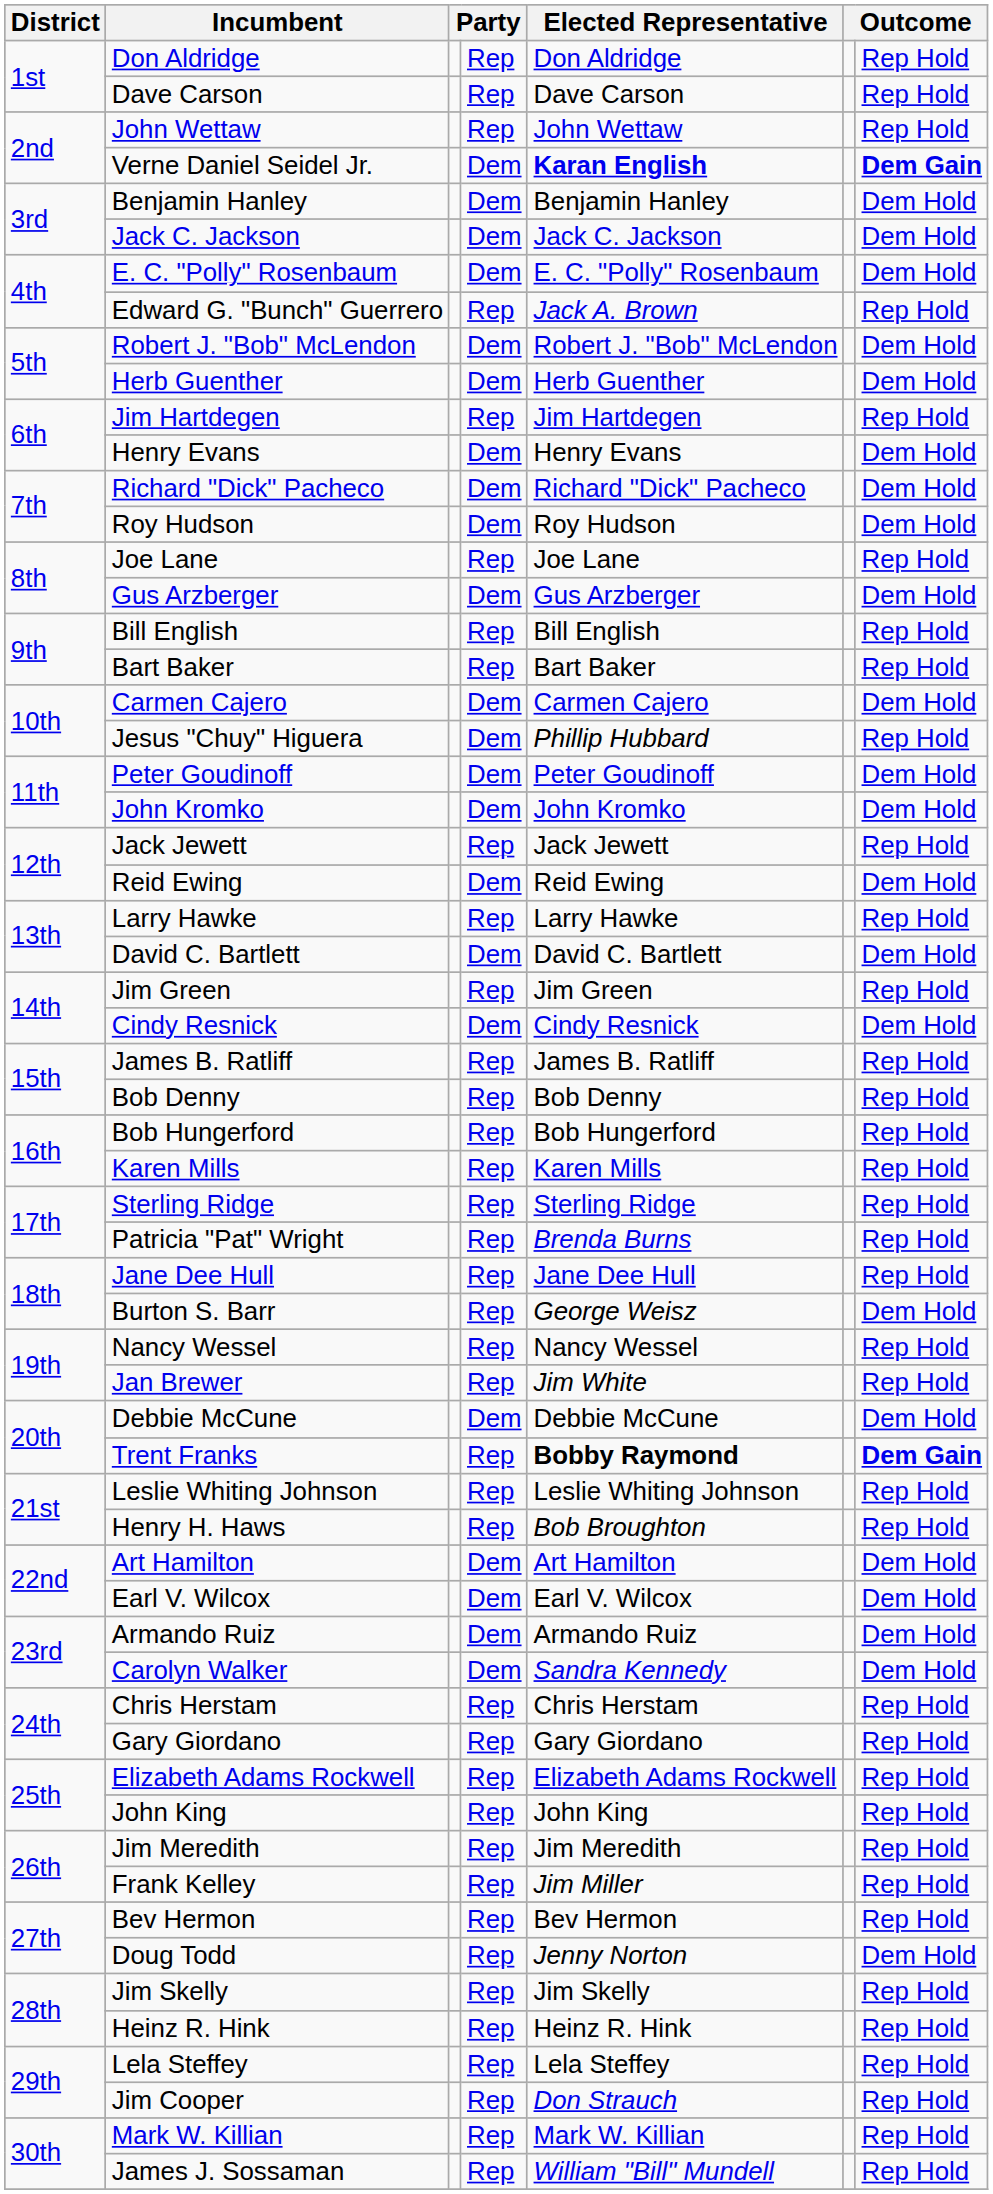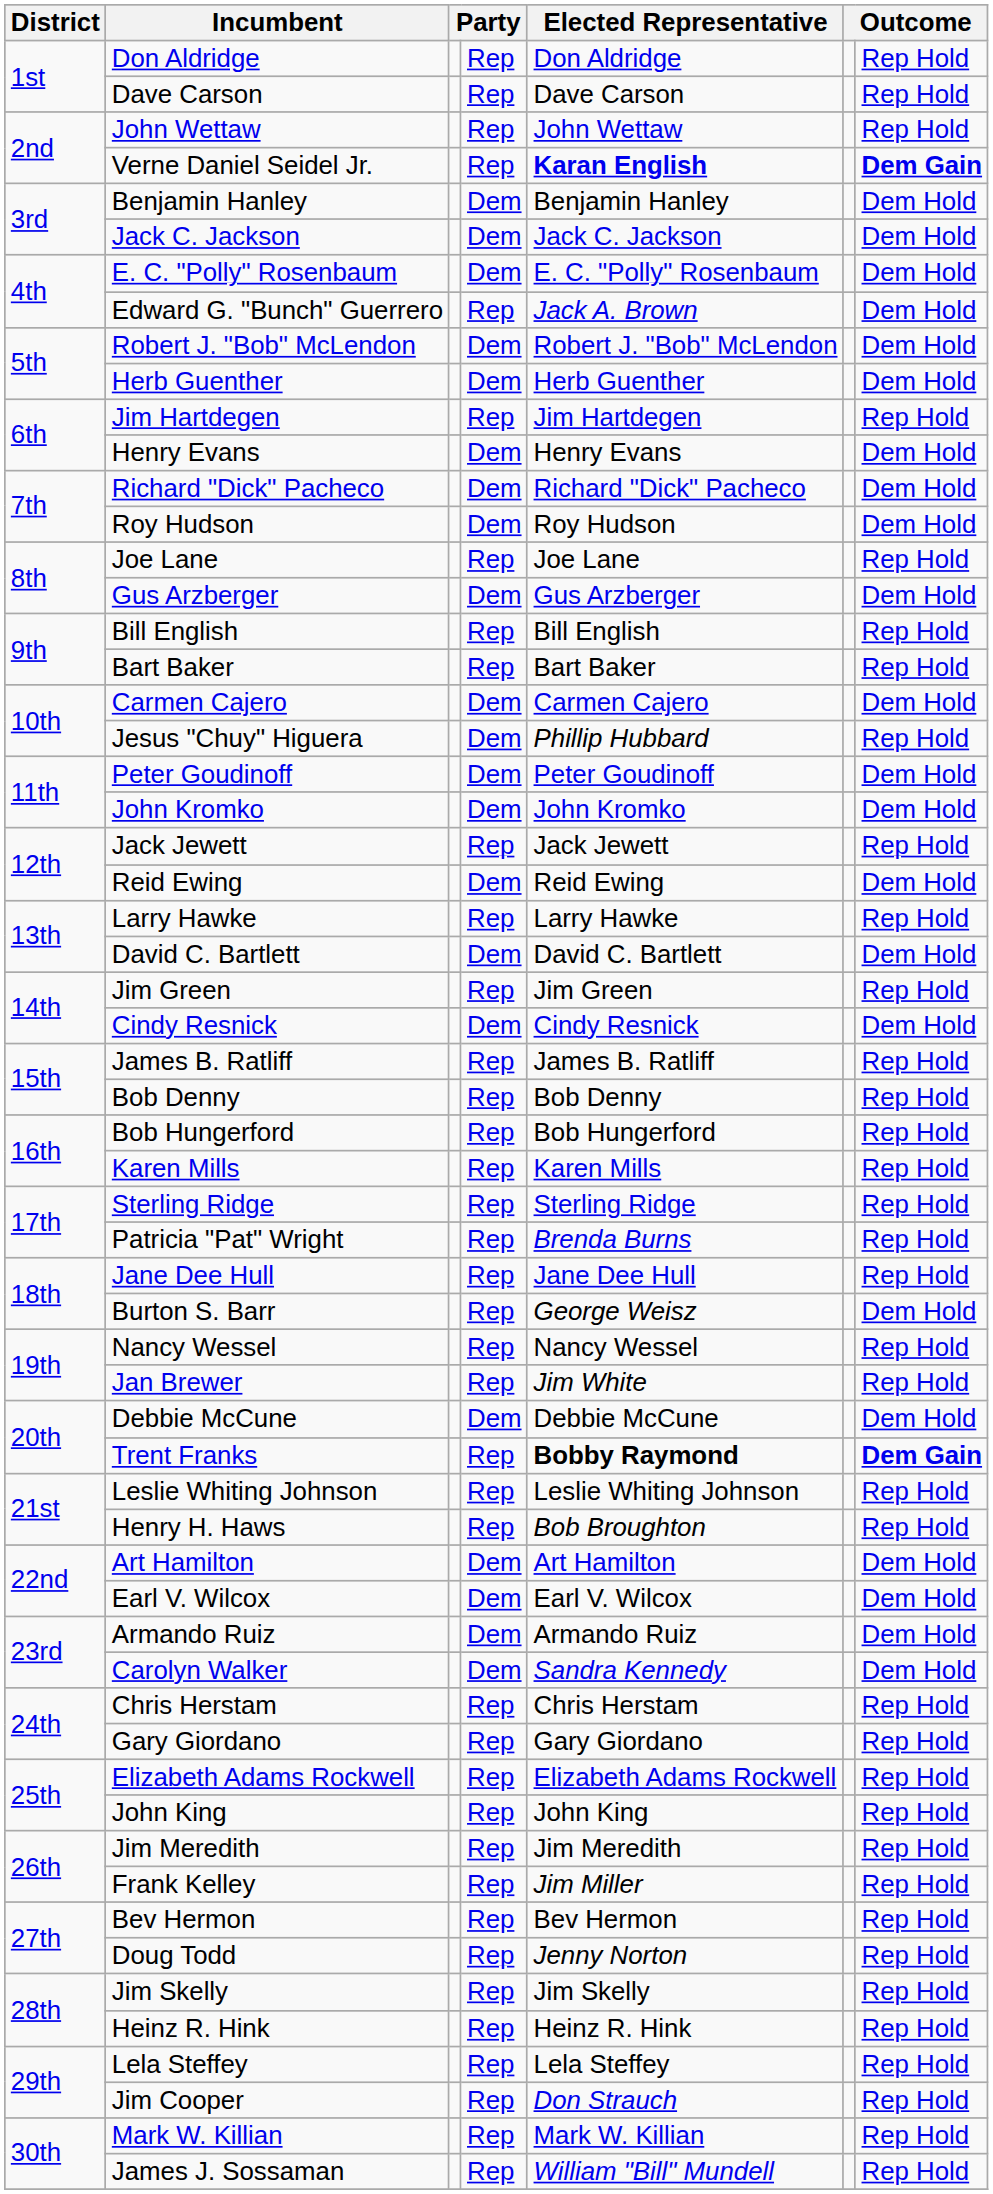(494, 165) Dem -> (491, 165) Rep
(915, 309) Rep Hold -> (919, 309) Dem Hold
(919, 1956) Dem Hold -> (915, 1956) Rep Hold
